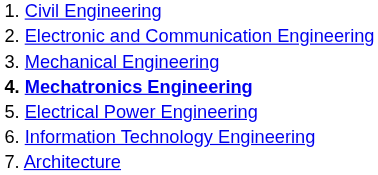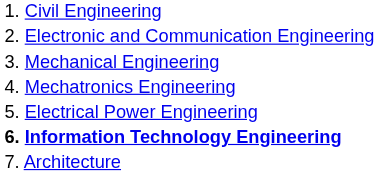(129, 86) bold -> (120, 86) normal
(160, 137) normal -> (173, 137) bold
